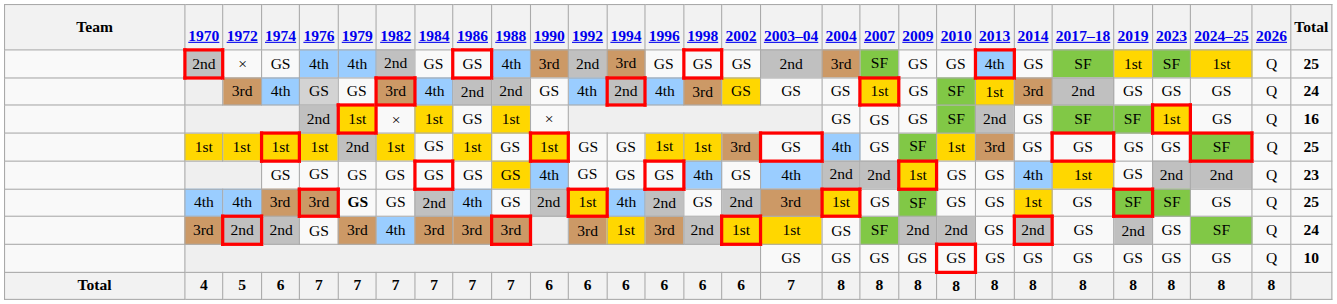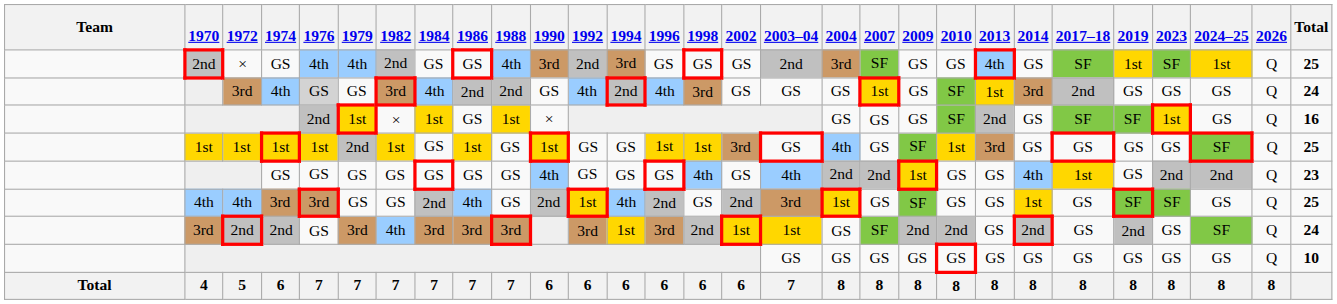(741, 91) gold background -> (741, 91) no background
(511, 175) gold background -> (511, 175) no background
(358, 202) bold -> (358, 202) normal
